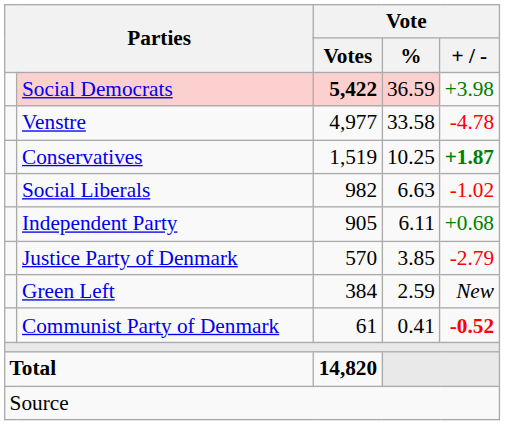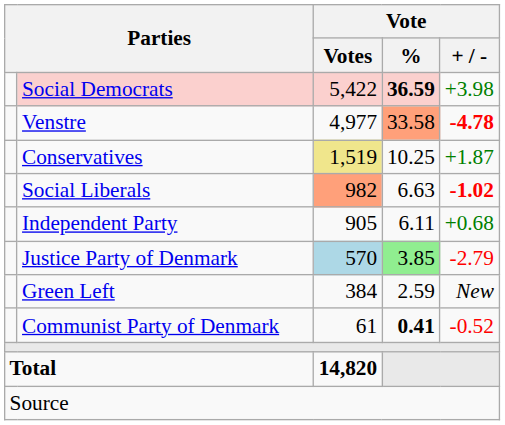(353, 88) bold -> (353, 88) normal
(411, 88) normal -> (411, 88) bold
(411, 122) no background -> (411, 122) lightsalmon background
(472, 122) normal -> (472, 122) bold
(353, 156) no background -> (353, 156) khaki background
(469, 156) bold -> (469, 156) normal
(361, 190) no background -> (361, 190) lightsalmon background
(472, 190) normal -> (472, 190) bold
(361, 257) no background -> (361, 257) lightblue background
(416, 257) no background -> (416, 257) lightgreen background
(416, 325) normal -> (416, 325) bold
(472, 325) bold -> (472, 325) normal
